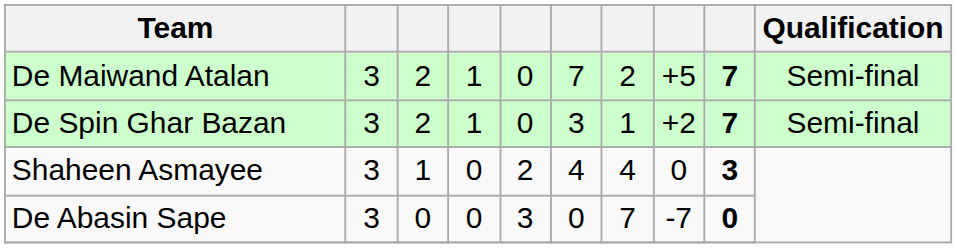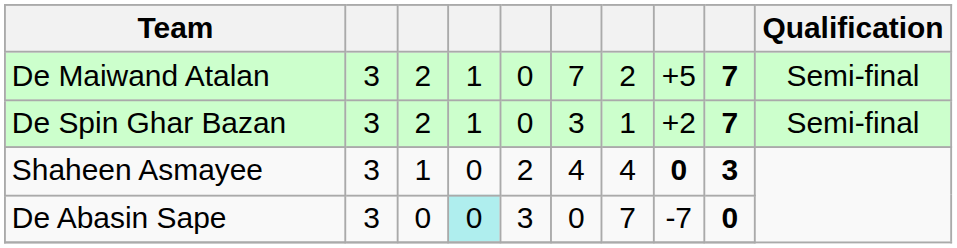(679, 170) normal -> (679, 170) bold
(474, 218) no background -> (474, 218) paleturquoise background
